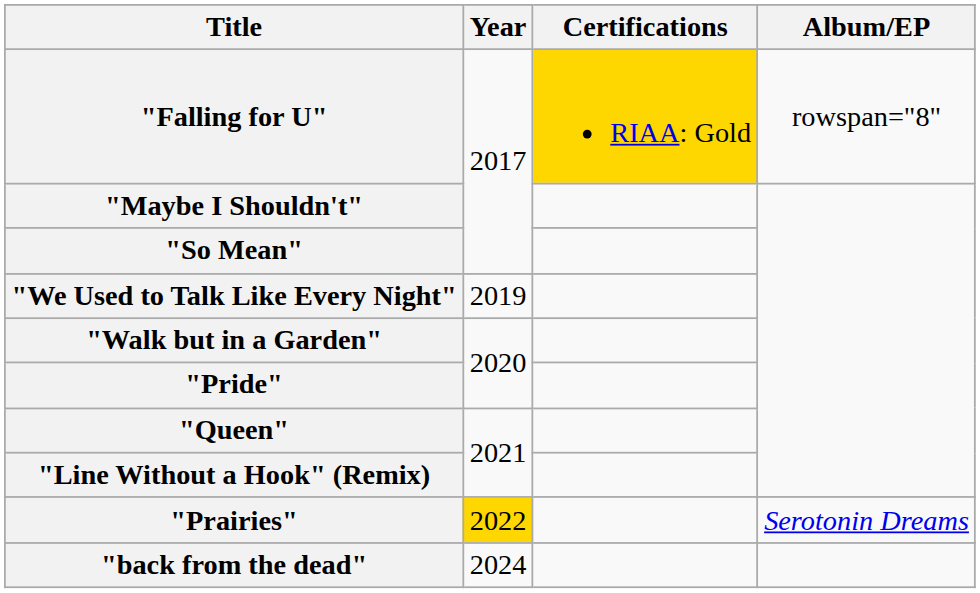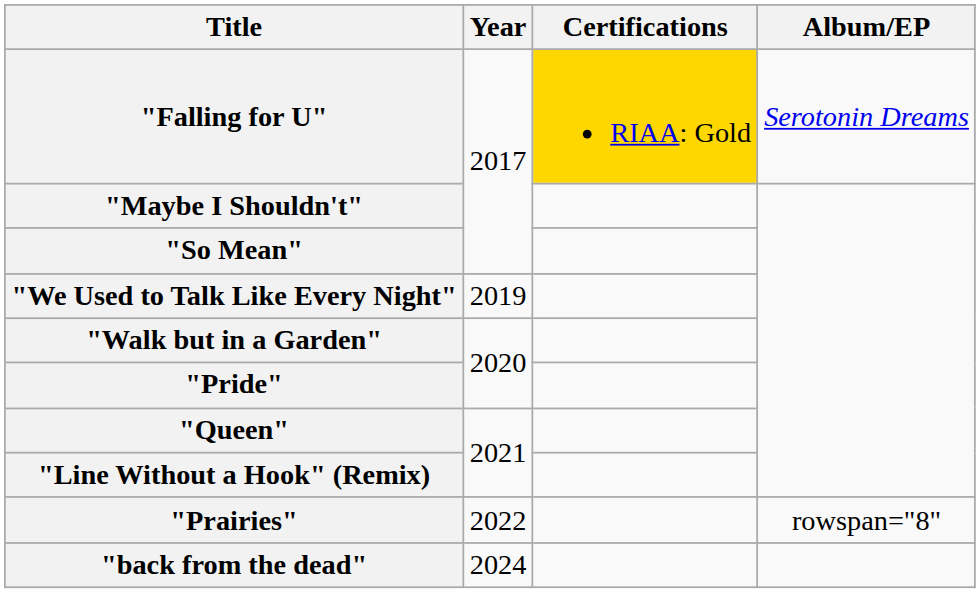(867, 116) rowspan="8" -> (867, 116) Serotonin Dreams
(498, 519) gold background -> (498, 519) no background
(867, 519) Serotonin Dreams -> (867, 519) rowspan="8"
